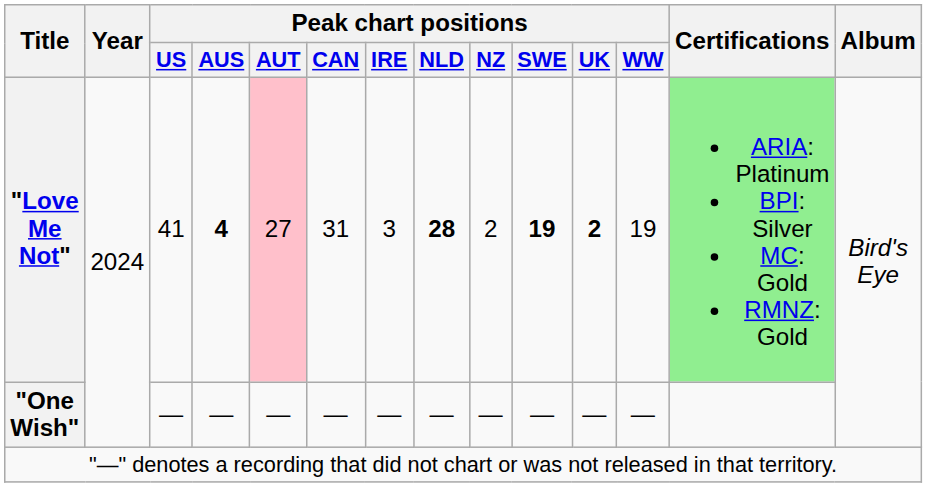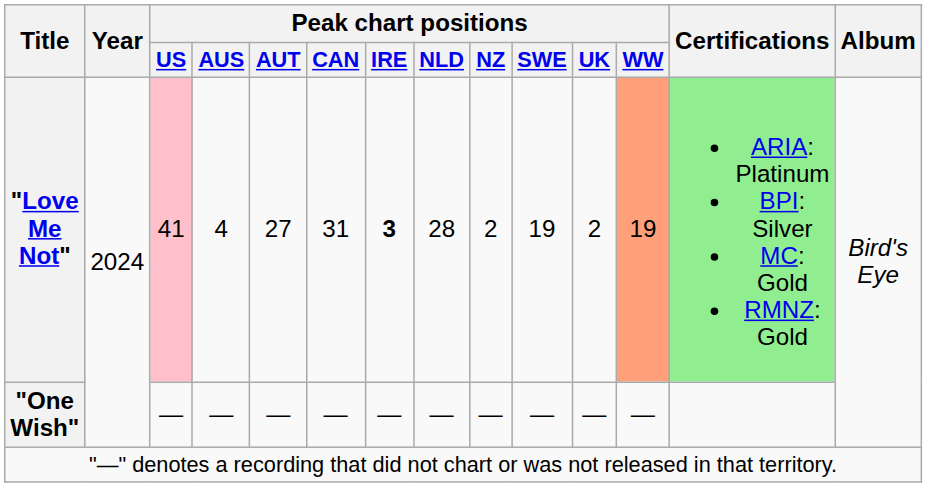(171, 229) no background -> (171, 229) pink background
(221, 229) bold -> (221, 229) normal
(278, 229) pink background -> (278, 229) no background
(389, 229) normal -> (389, 229) bold
(442, 229) bold -> (442, 229) normal
(542, 229) bold -> (542, 229) normal
(594, 229) bold -> (594, 229) normal
(643, 229) no background -> (643, 229) lightsalmon background
